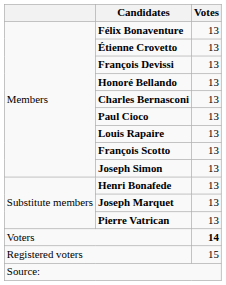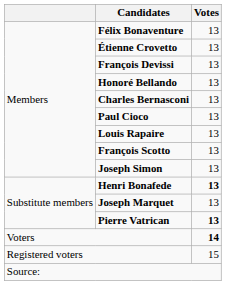(214, 185) normal -> (214, 185) bold
(214, 220) normal -> (214, 220) bold
